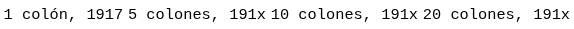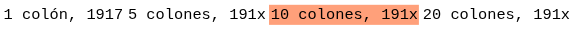(344, 15) no background -> (344, 15) lightsalmon background
